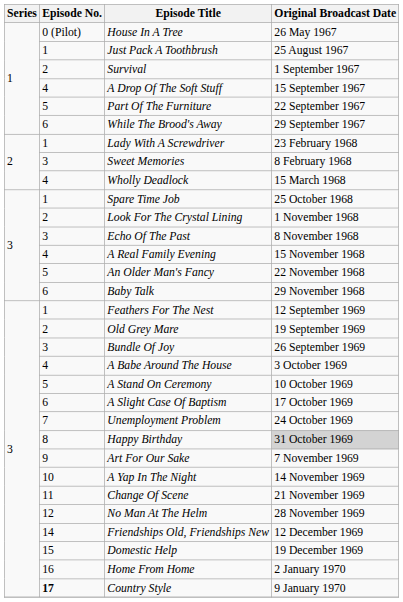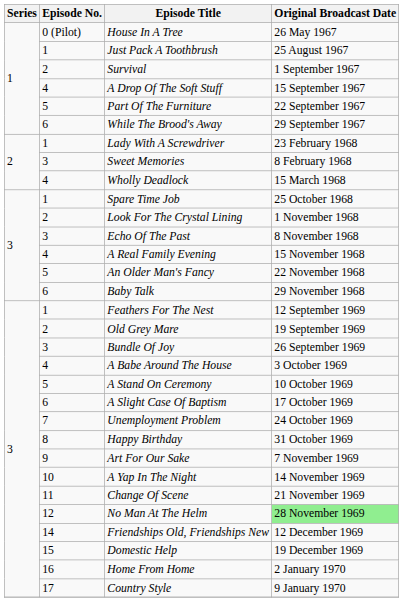(314, 439) lightgrey background -> (314, 439) no background
(319, 513) no background -> (319, 513) lightgreen background
(48, 587) bold -> (48, 587) normal
